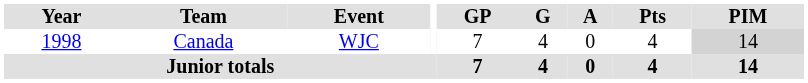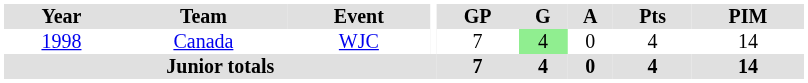(543, 41) no background -> (543, 41) lightgreen background
(748, 41) lightgrey background -> (748, 41) no background
